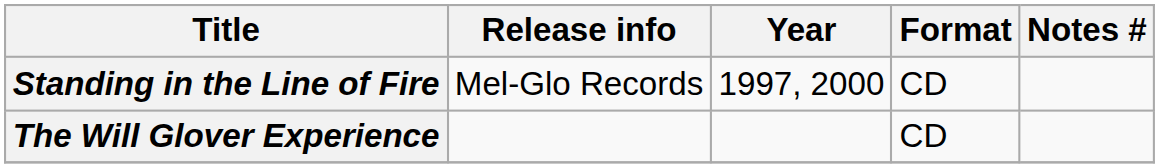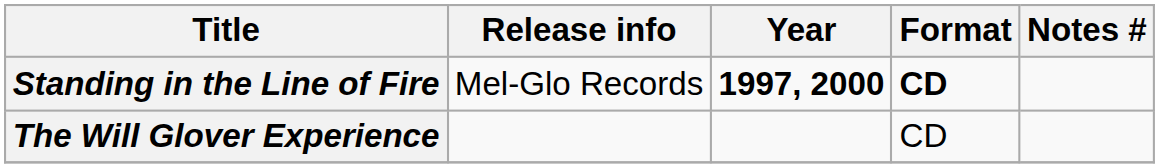(801, 83) normal -> (801, 83) bold
(923, 83) normal -> (923, 83) bold
